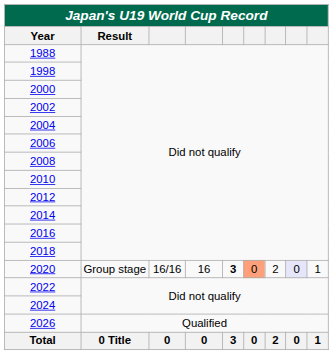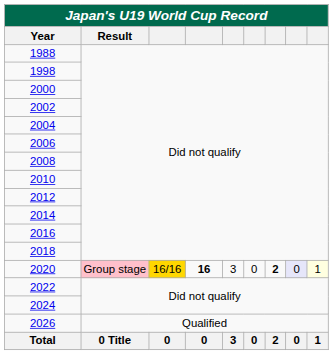(115, 269) no background -> (115, 269) pink background
(167, 269) no background -> (167, 269) gold background
(204, 269) normal -> (204, 269) bold
(233, 269) bold -> (233, 269) normal
(254, 269) lightsalmon background -> (254, 269) no background
(275, 269) normal -> (275, 269) bold
(318, 269) no background -> (318, 269) lightyellow background
